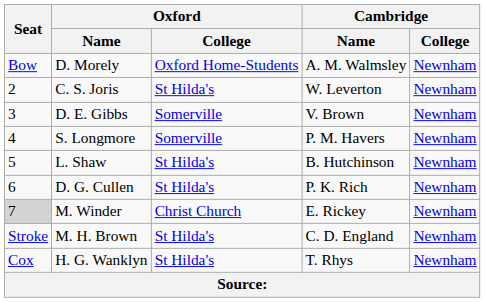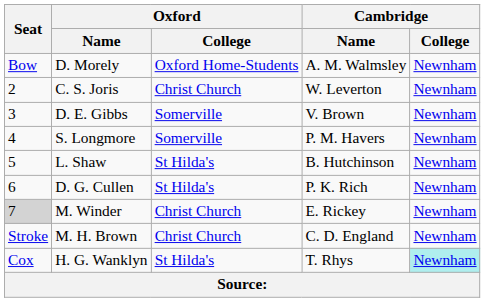(184, 89) St Hilda's -> (198, 89) Christ Church
(184, 235) St Hilda's -> (198, 235) Christ Church
(445, 260) no background -> (445, 260) paleturquoise background
